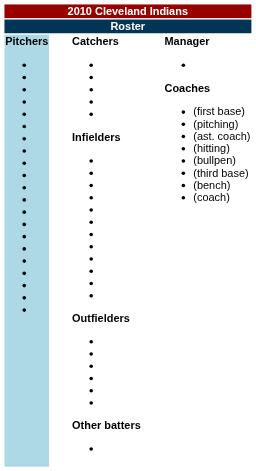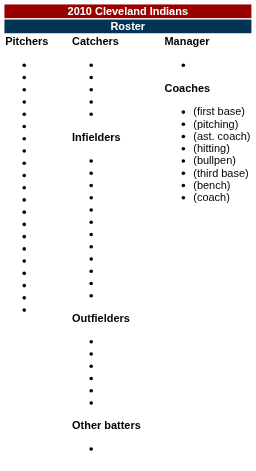(27, 176) lightblue background -> (27, 176) no background
